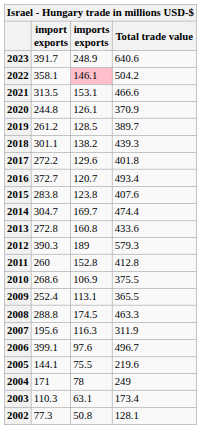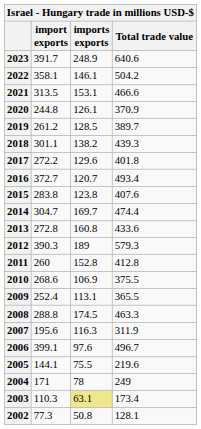(85, 76) pink background -> (85, 76) no background
(83, 399) no background -> (83, 399) khaki background
